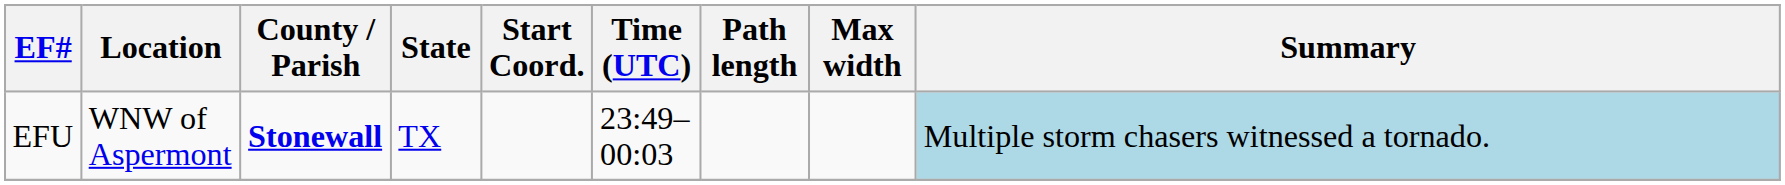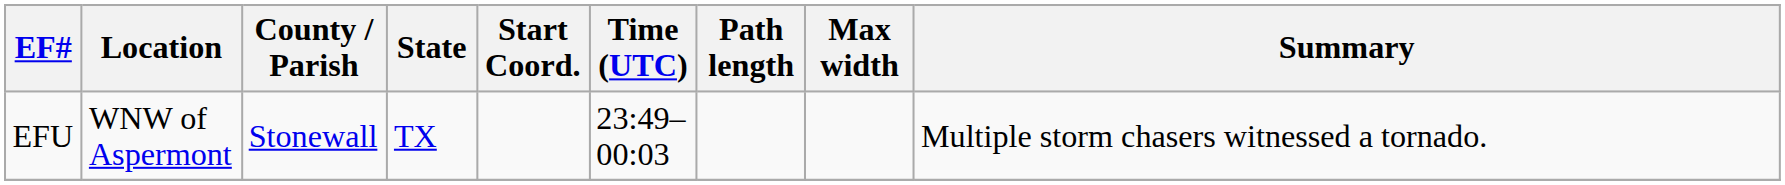(315, 135) bold -> (313, 135) normal
(1207, 135) lightblue background -> (1204, 135) no background
